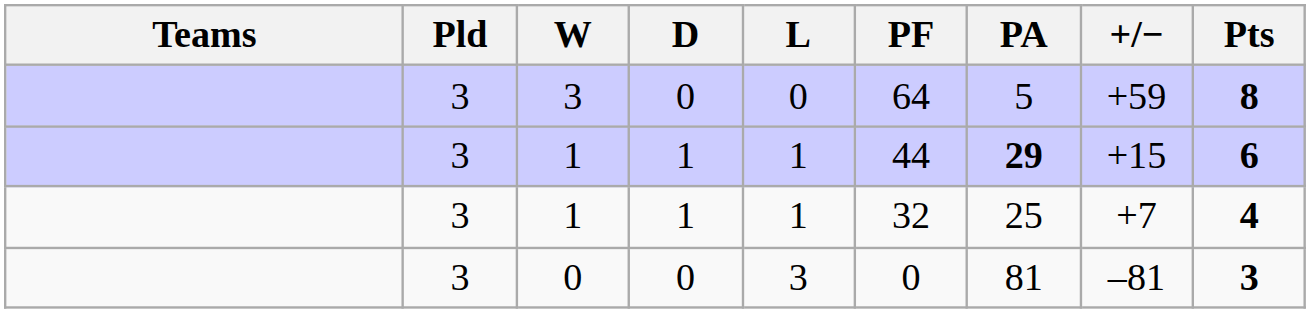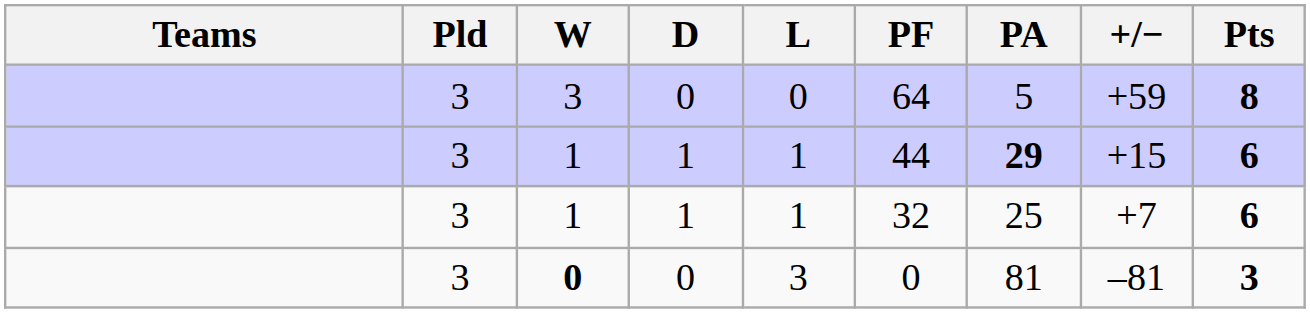(1249, 215) 4 -> (1249, 215) 6
(573, 276) normal -> (573, 276) bold
